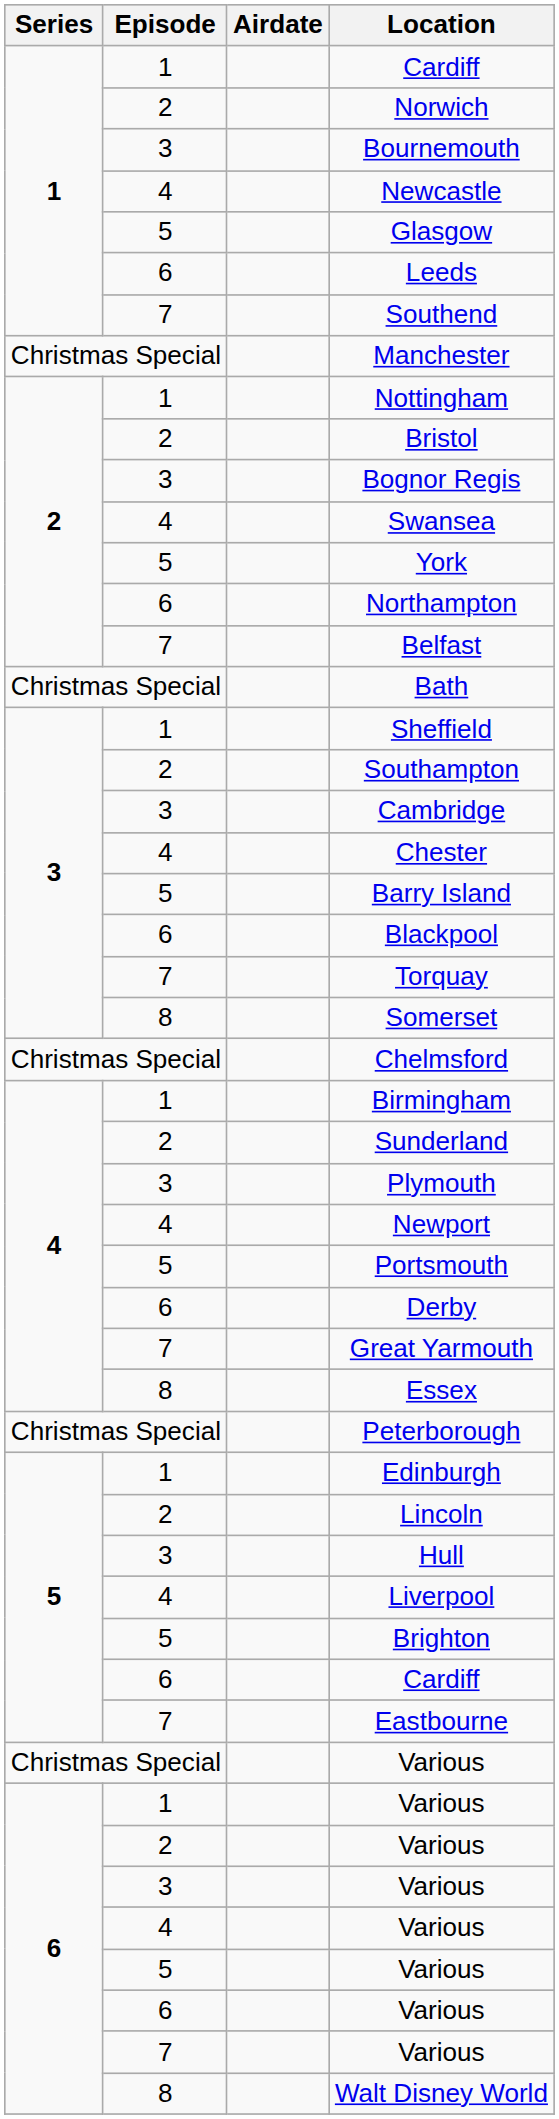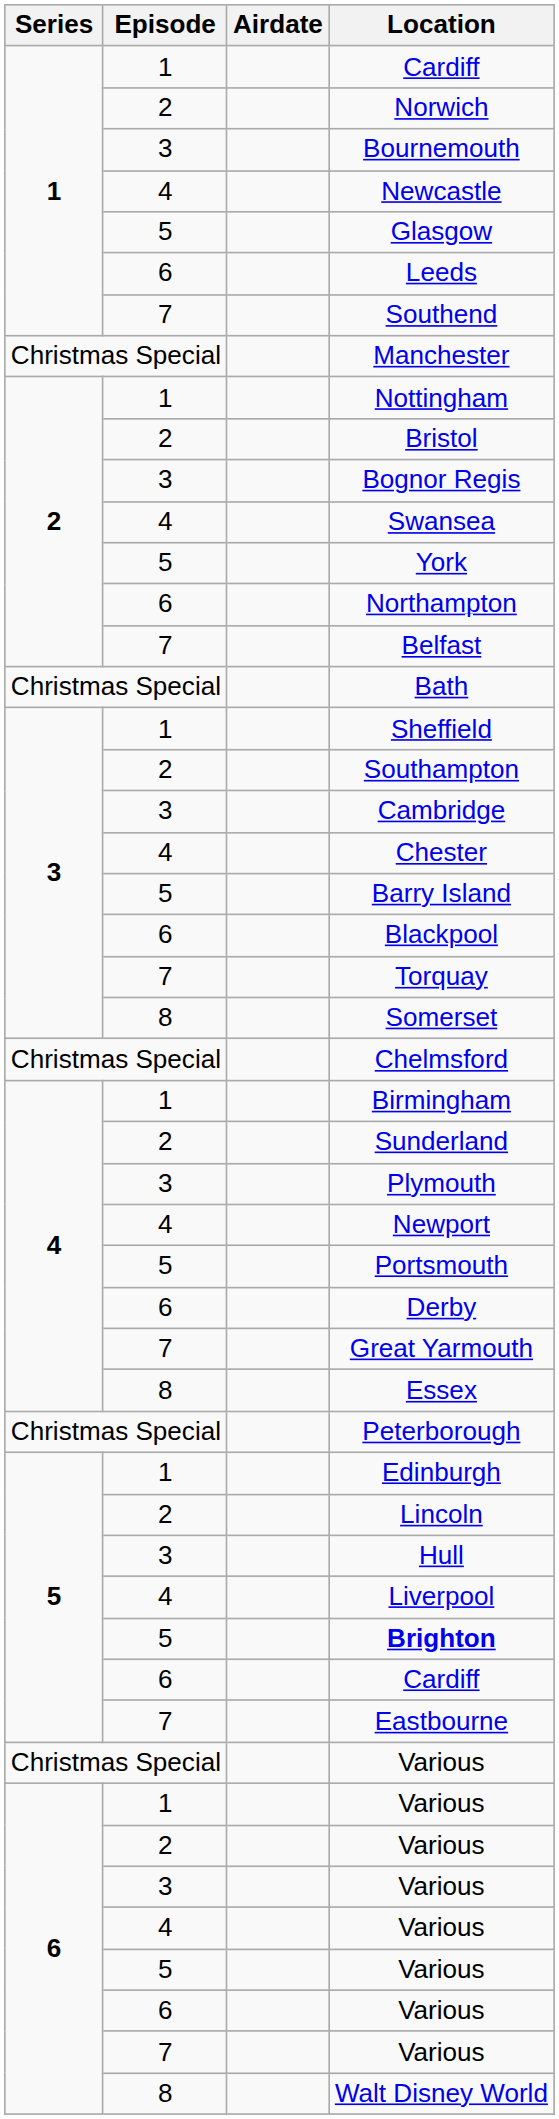(441, 1638) normal -> (441, 1638) bold
